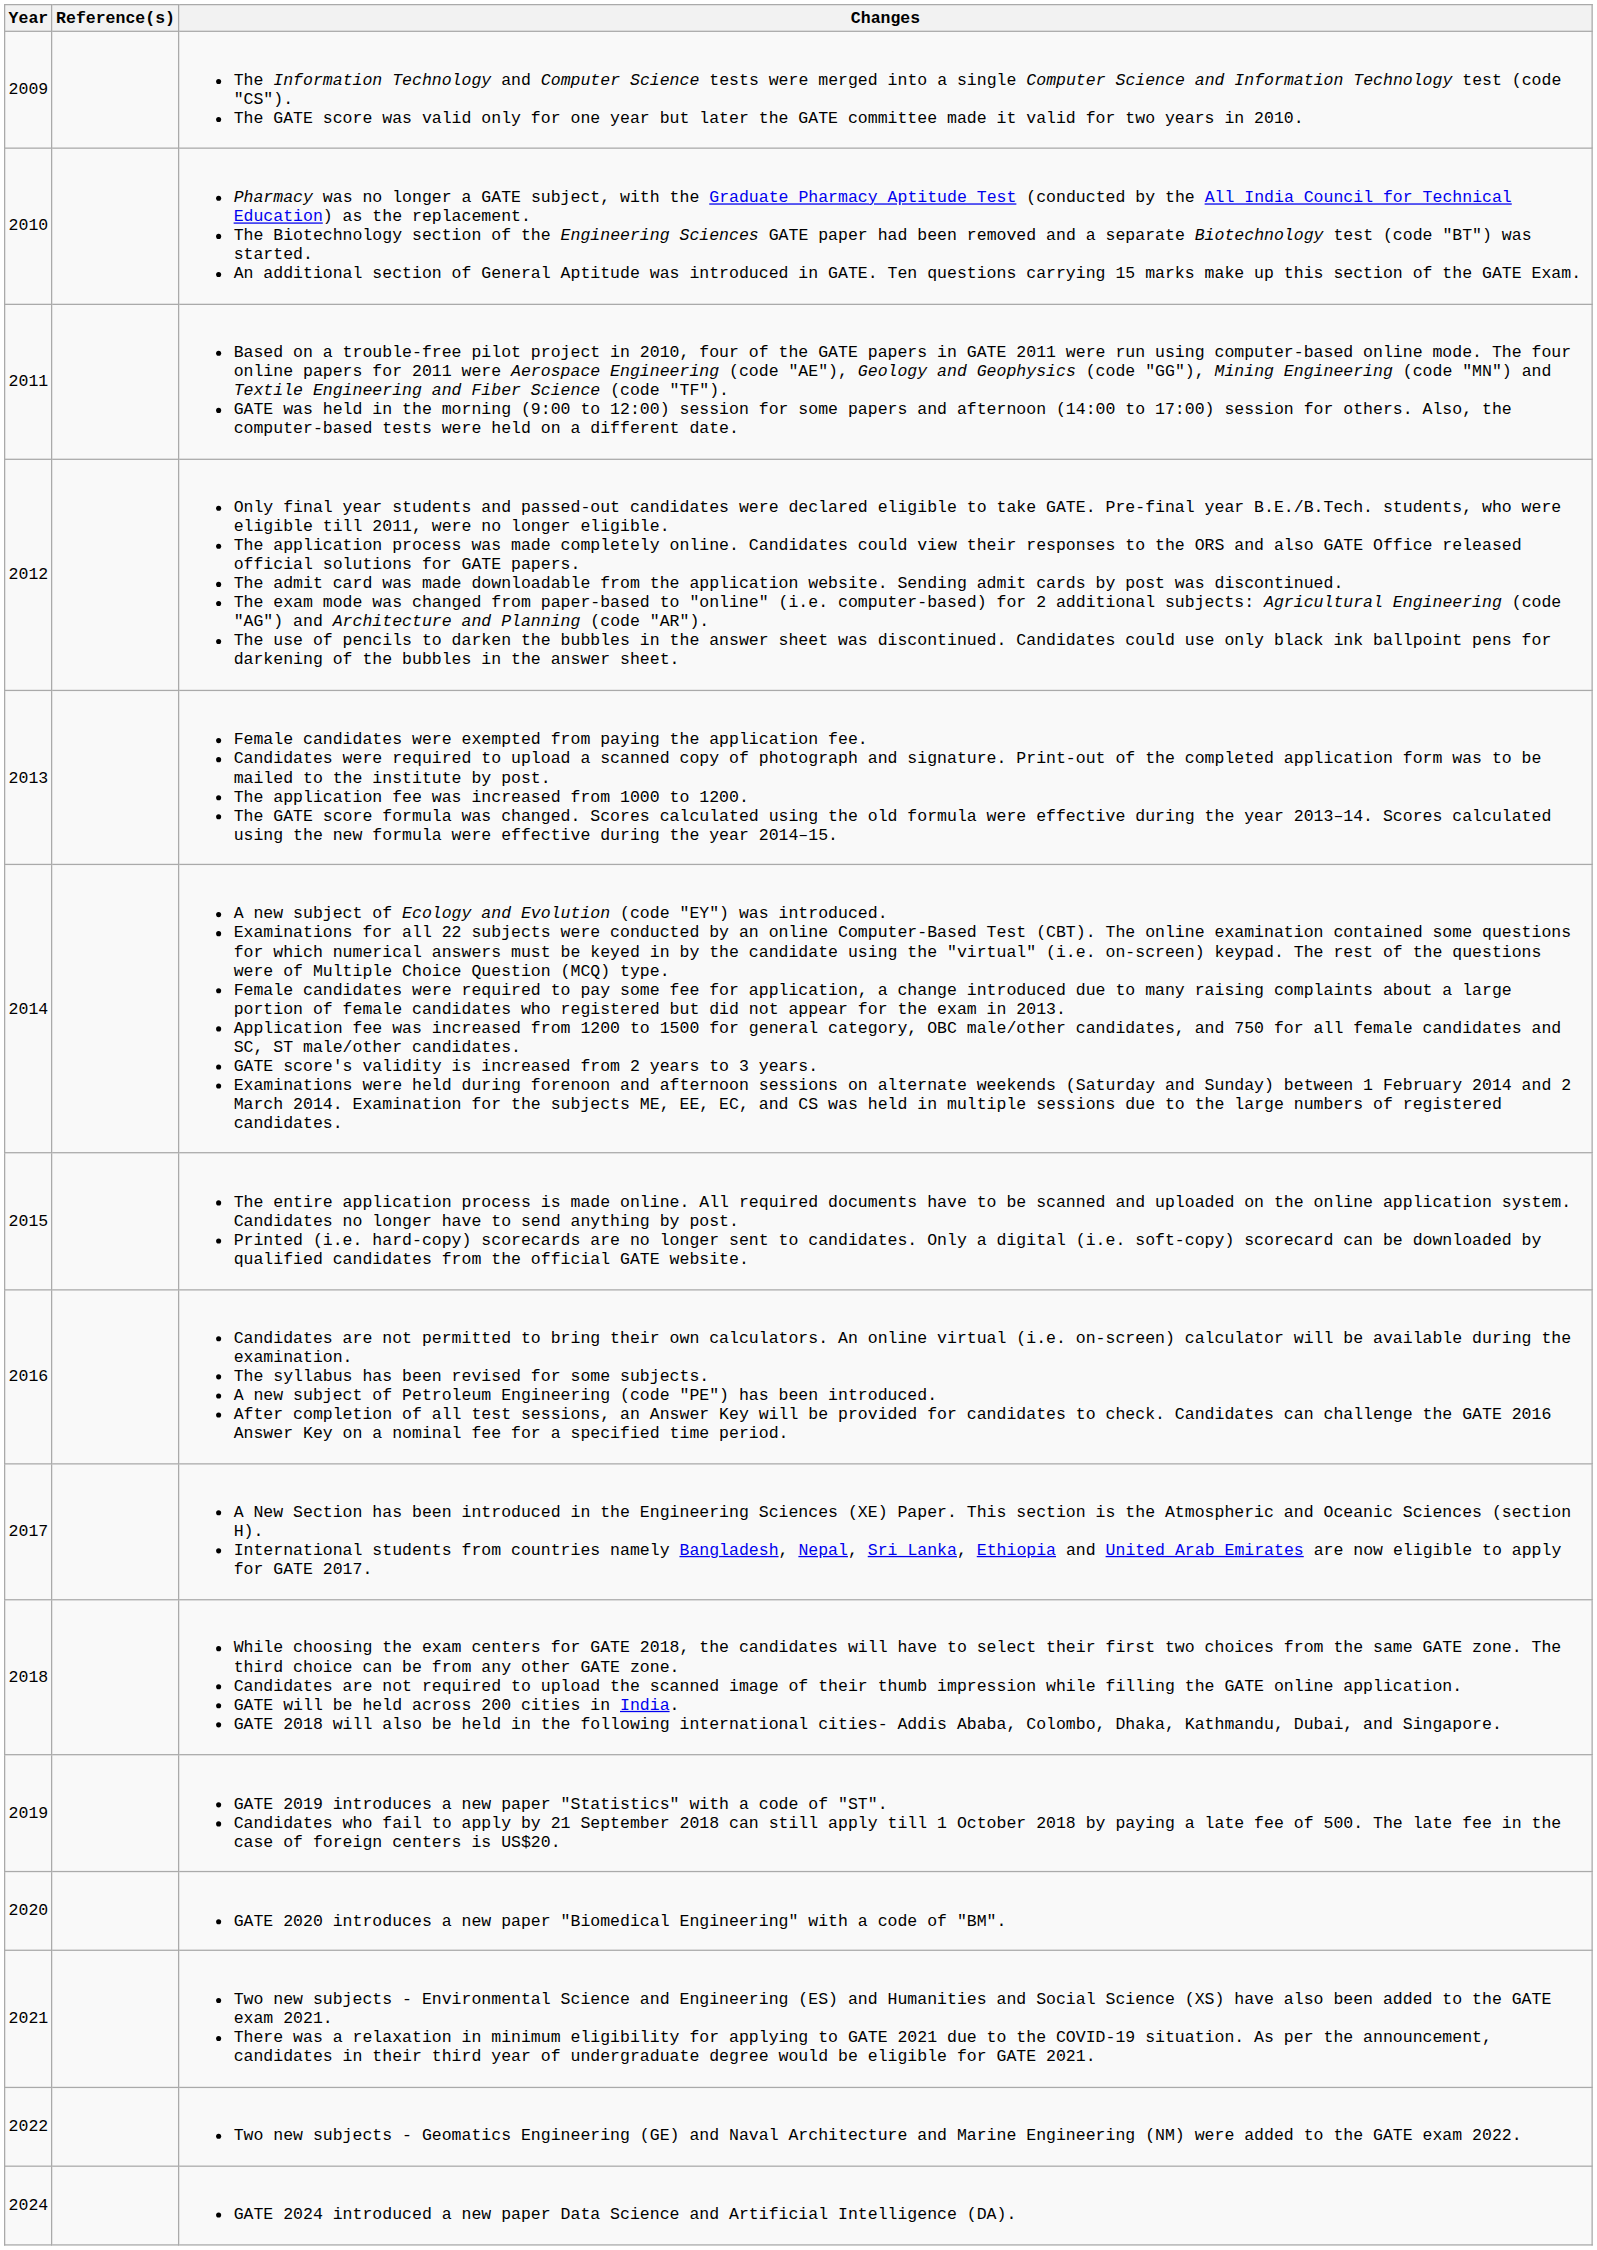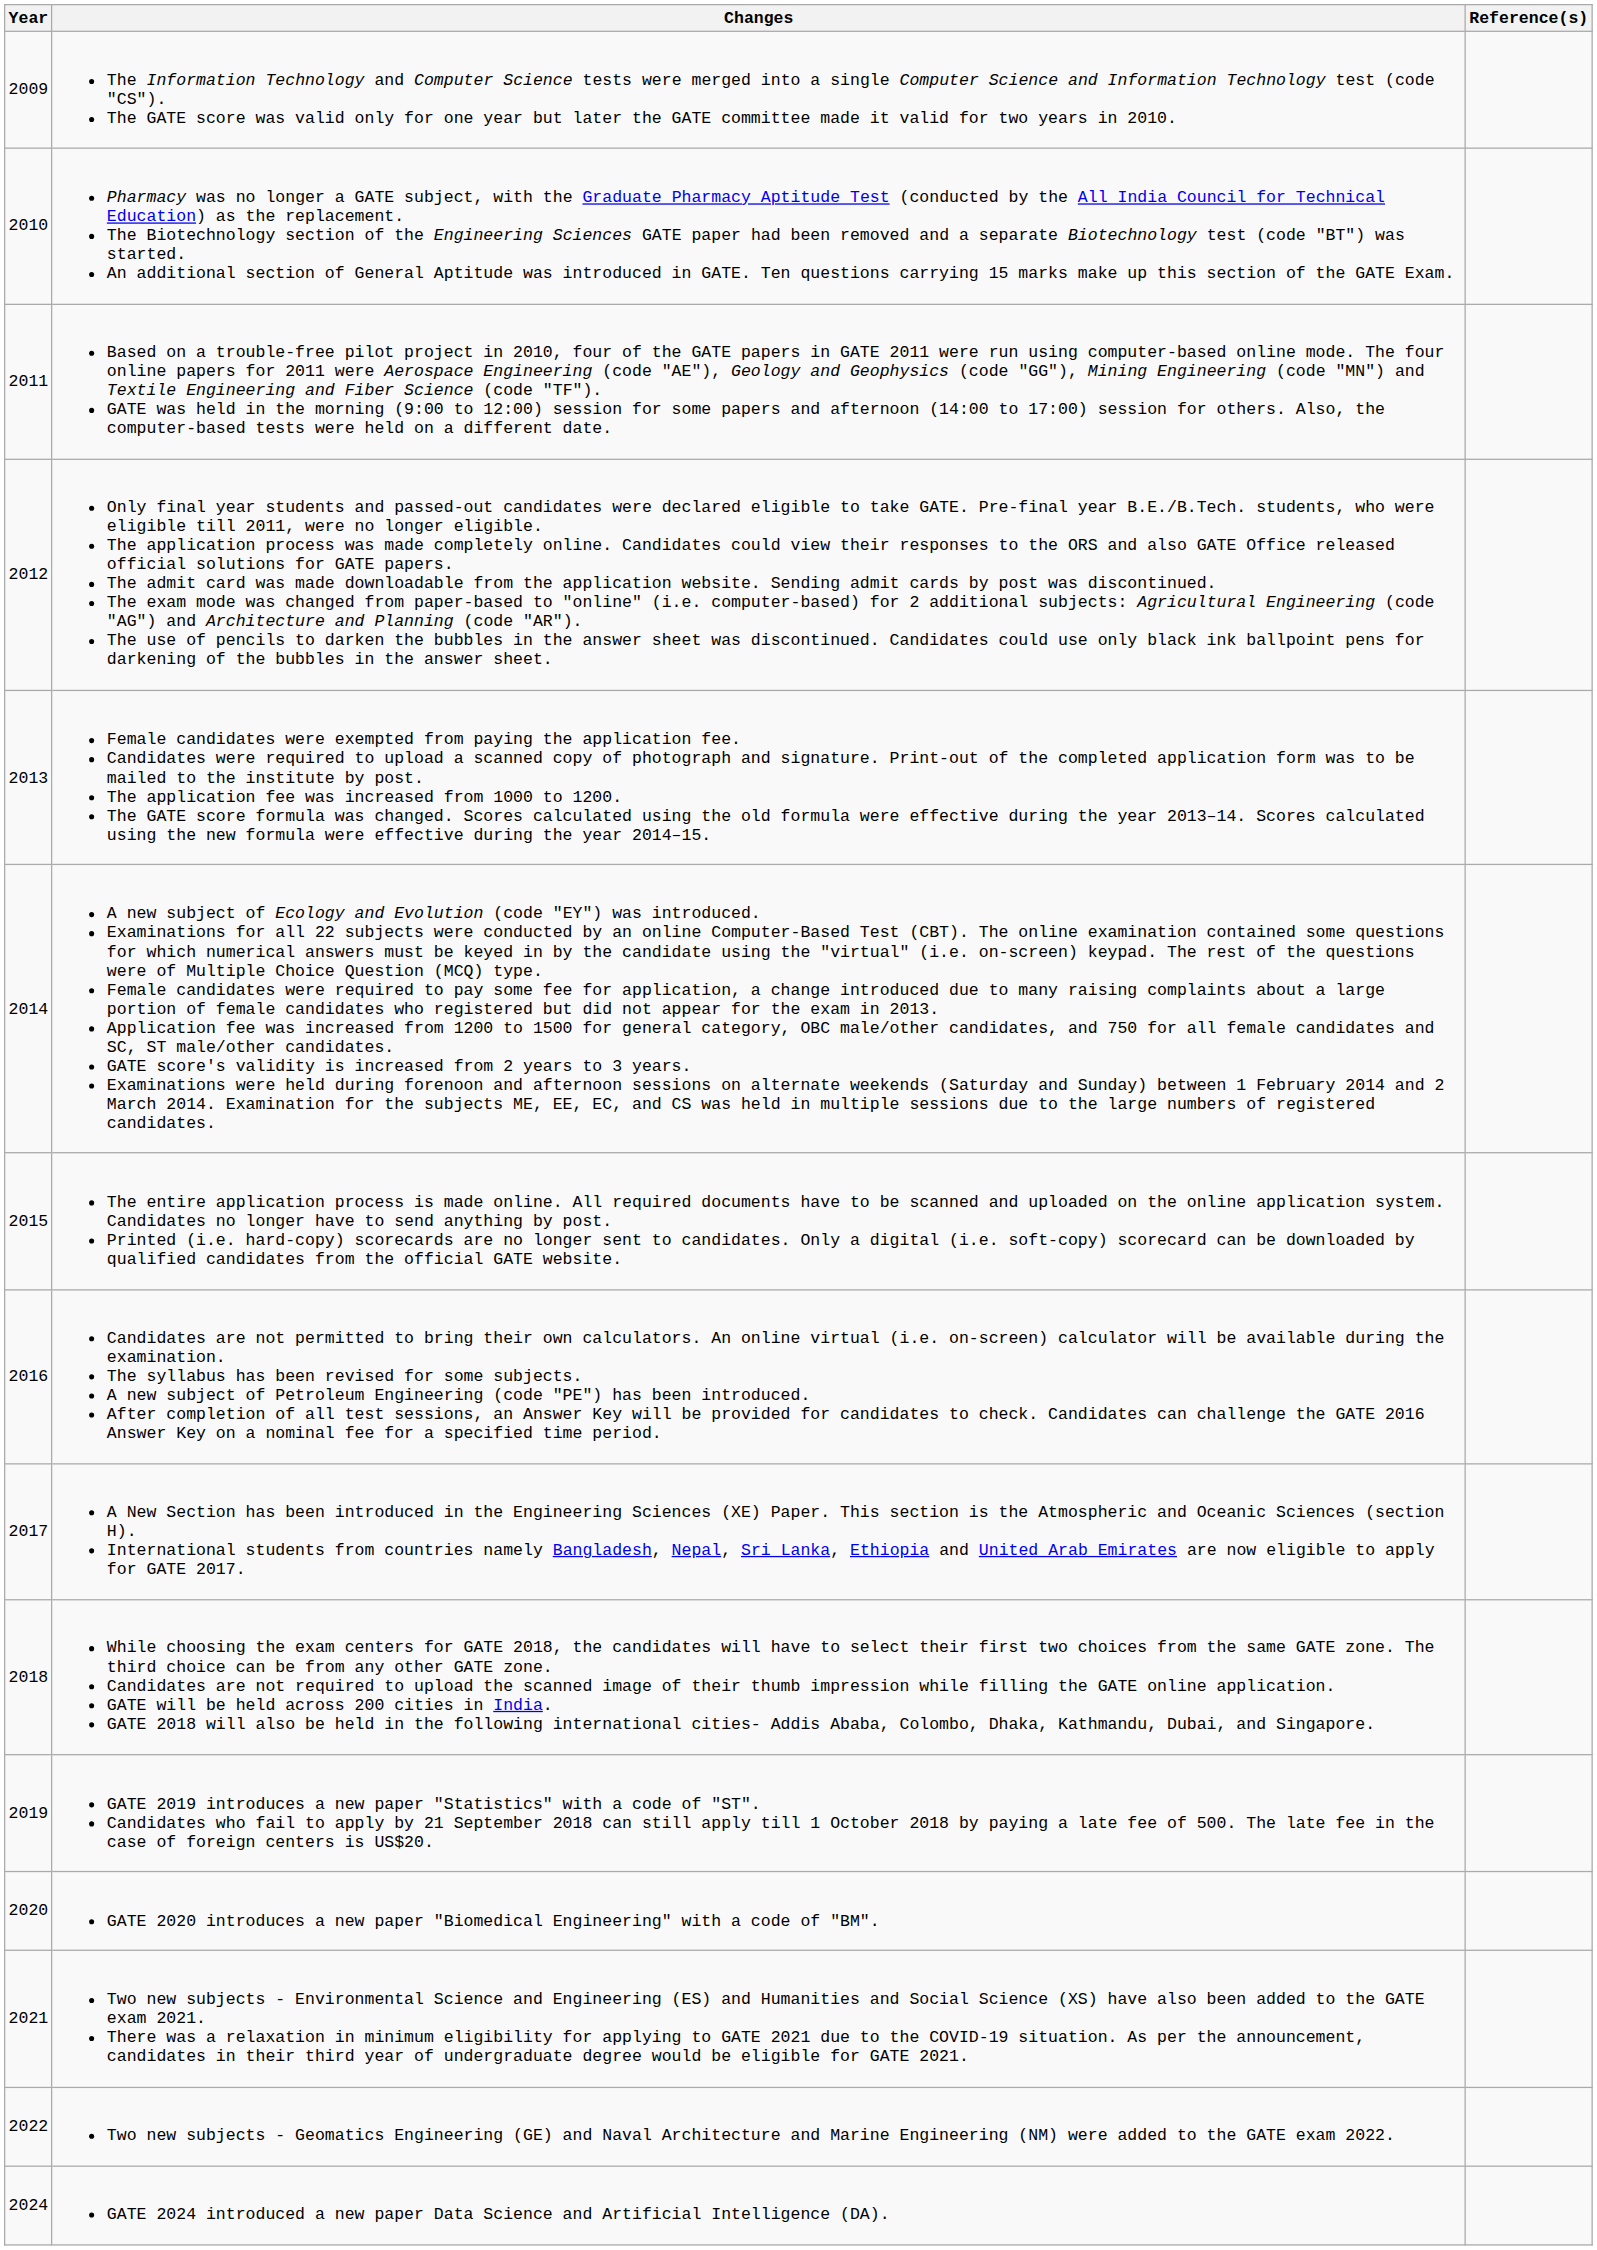columns swapped: (886, 18) <-> (116, 18)
